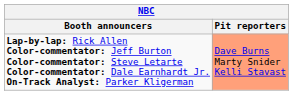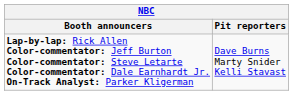(250, 62) lightsalmon background -> (250, 62) no background
